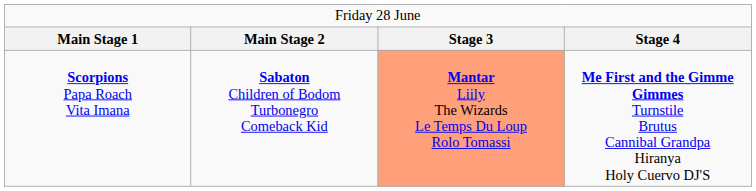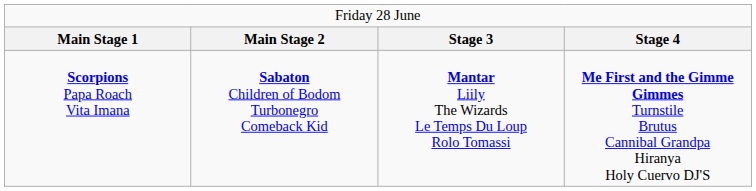(471, 110) lightsalmon background -> (471, 110) no background
